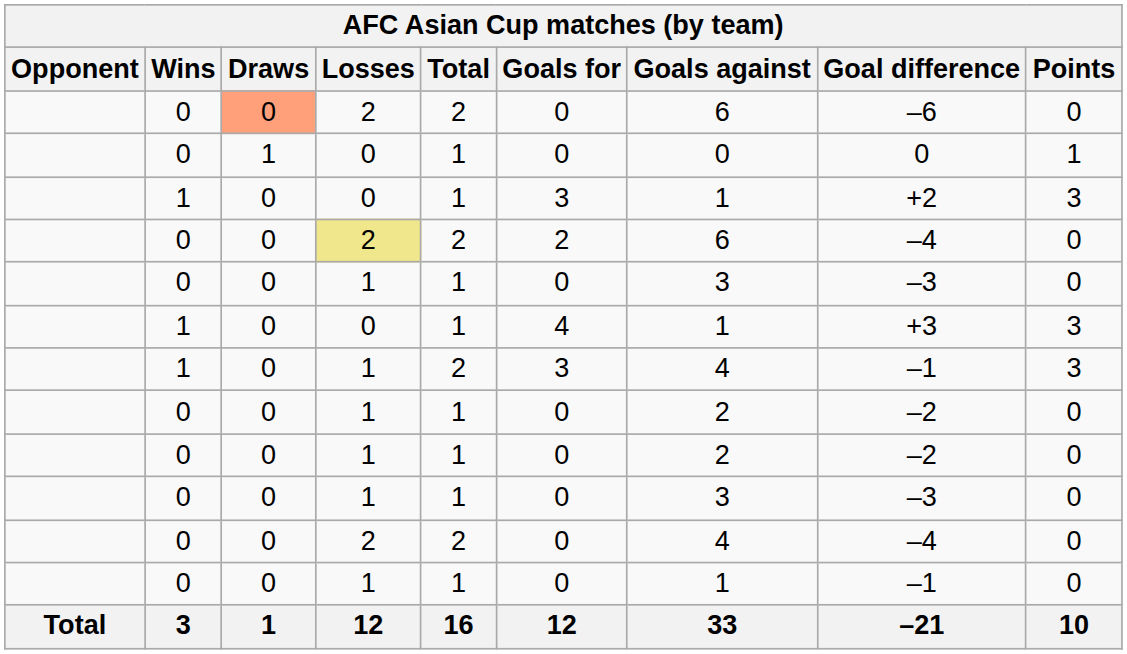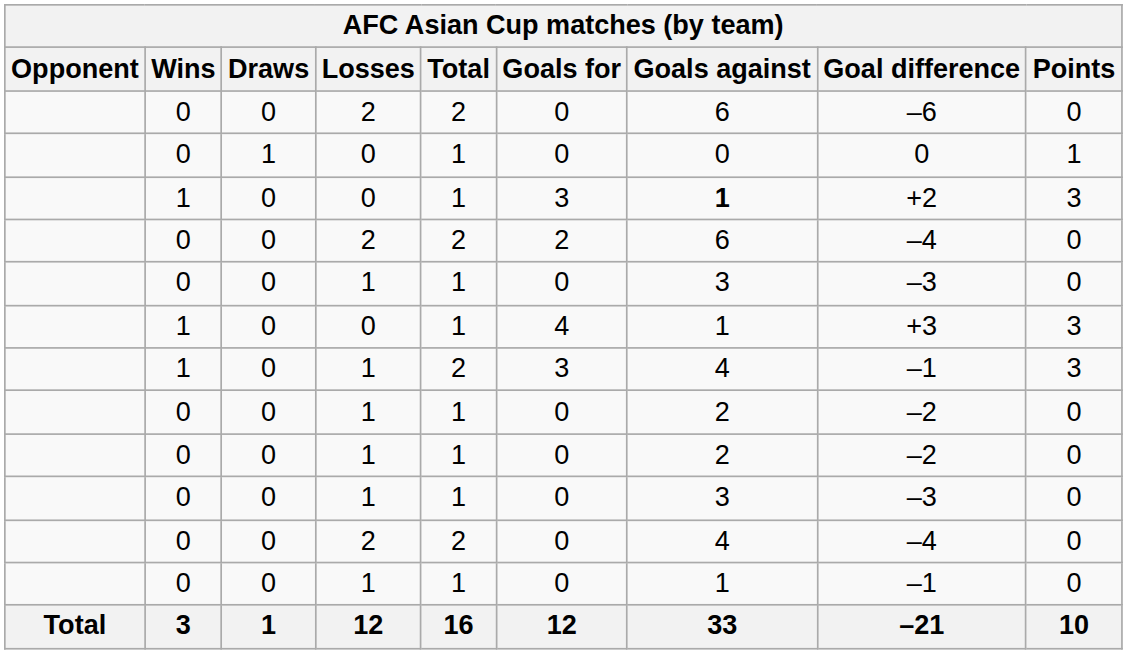(269, 111) lightsalmon background -> (269, 111) no background
(722, 197) normal -> (722, 197) bold
(368, 240) khaki background -> (368, 240) no background
